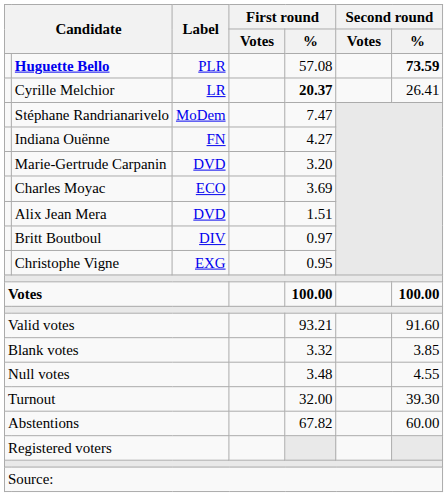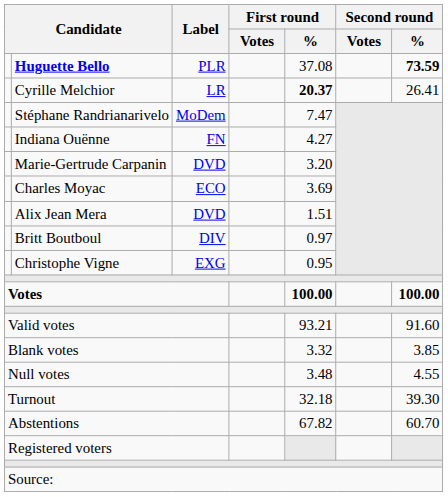(316, 66) 57.08 -> (316, 66) 37.08
(316, 399) 32.00 -> (316, 399) 32.18
(423, 423) 60.00 -> (423, 423) 60.70
